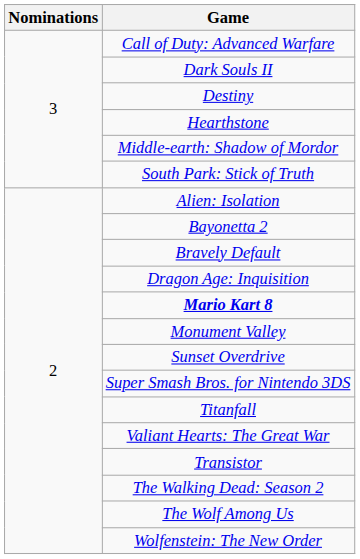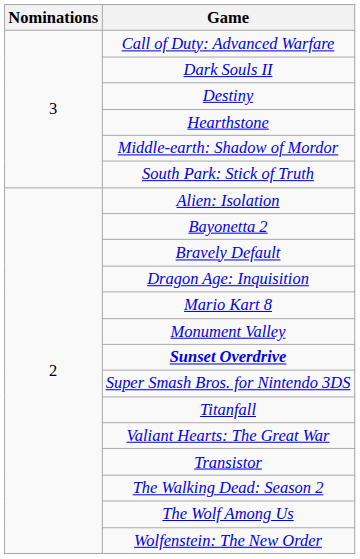(228, 305) bold -> (228, 305) normal
(228, 357) normal -> (228, 357) bold
